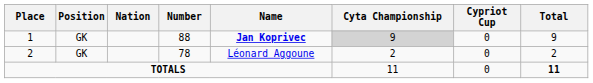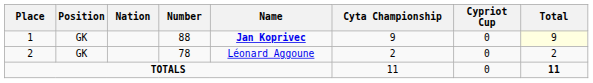(393, 39) lightgrey background -> (393, 39) no background
(554, 39) no background -> (554, 39) lightyellow background
